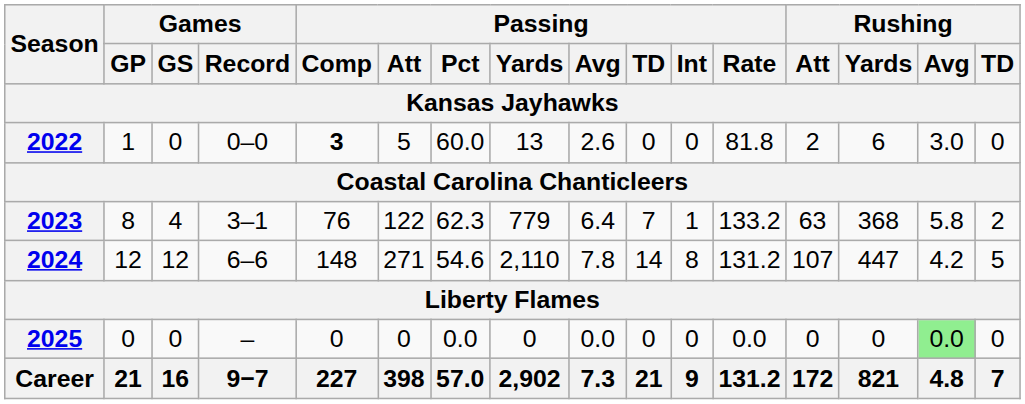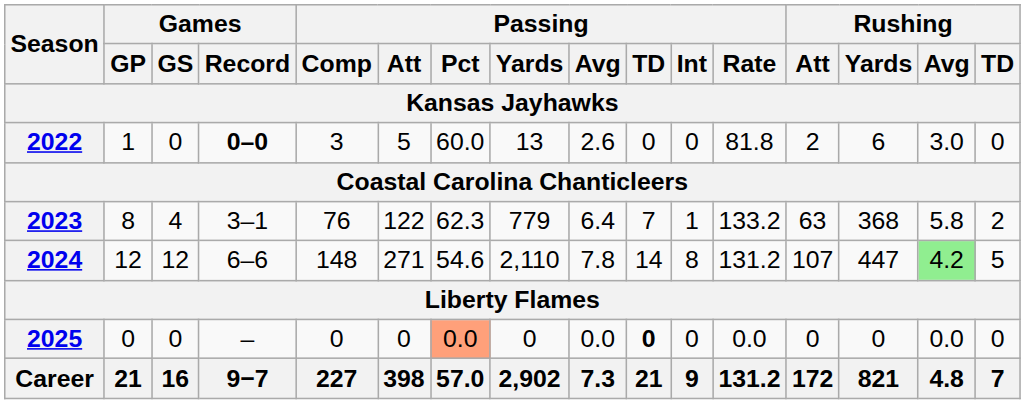(247, 142) normal -> (247, 142) bold
(337, 142) bold -> (337, 142) normal
(947, 260) no background -> (947, 260) lightgreen background
(460, 338) no background -> (460, 338) lightsalmon background
(649, 338) normal -> (649, 338) bold
(947, 338) lightgreen background -> (947, 338) no background
